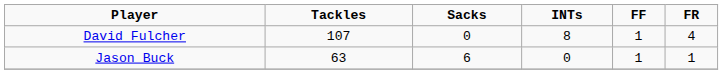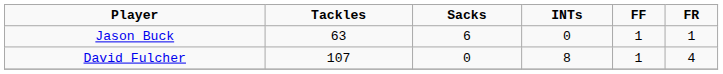rows swapped: (135, 37) <-> (135, 58)
